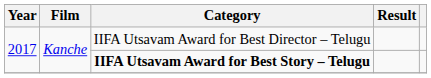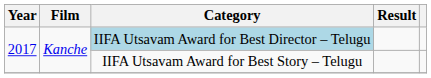(232, 38) no background -> (232, 38) lightblue background
(232, 61) bold -> (232, 61) normal
